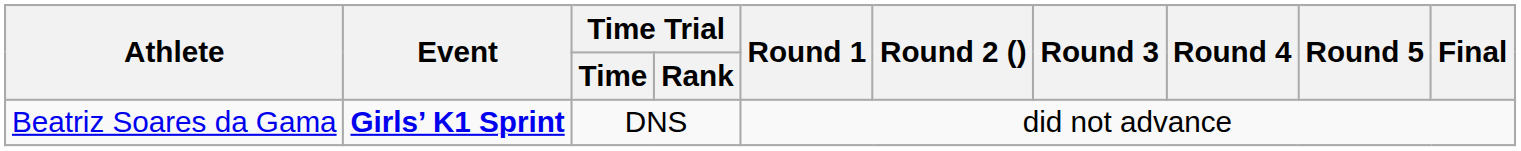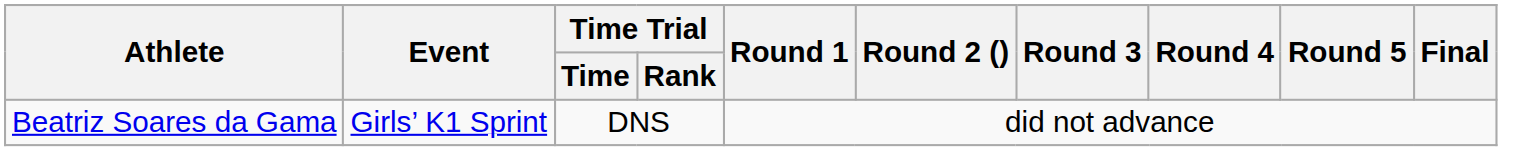(458, 123) bold -> (449, 123) normal
